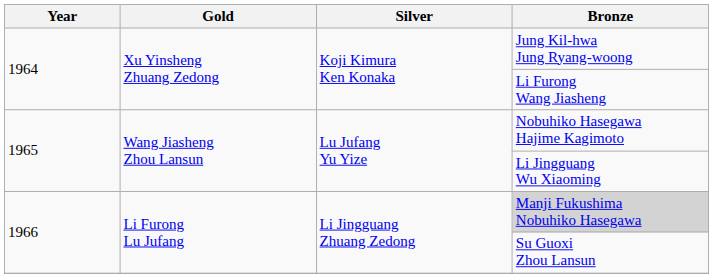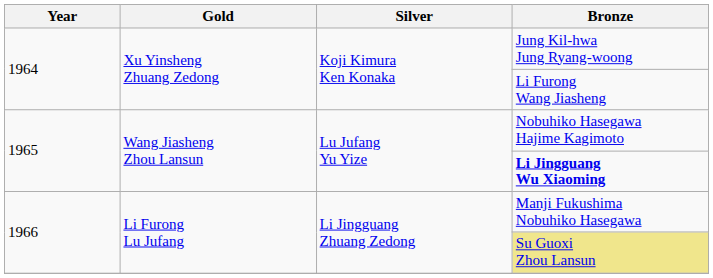(558, 171) normal -> (561, 171) bold
(579, 211) lightgrey background -> (579, 211) no background
(556, 252) no background -> (556, 252) khaki background
